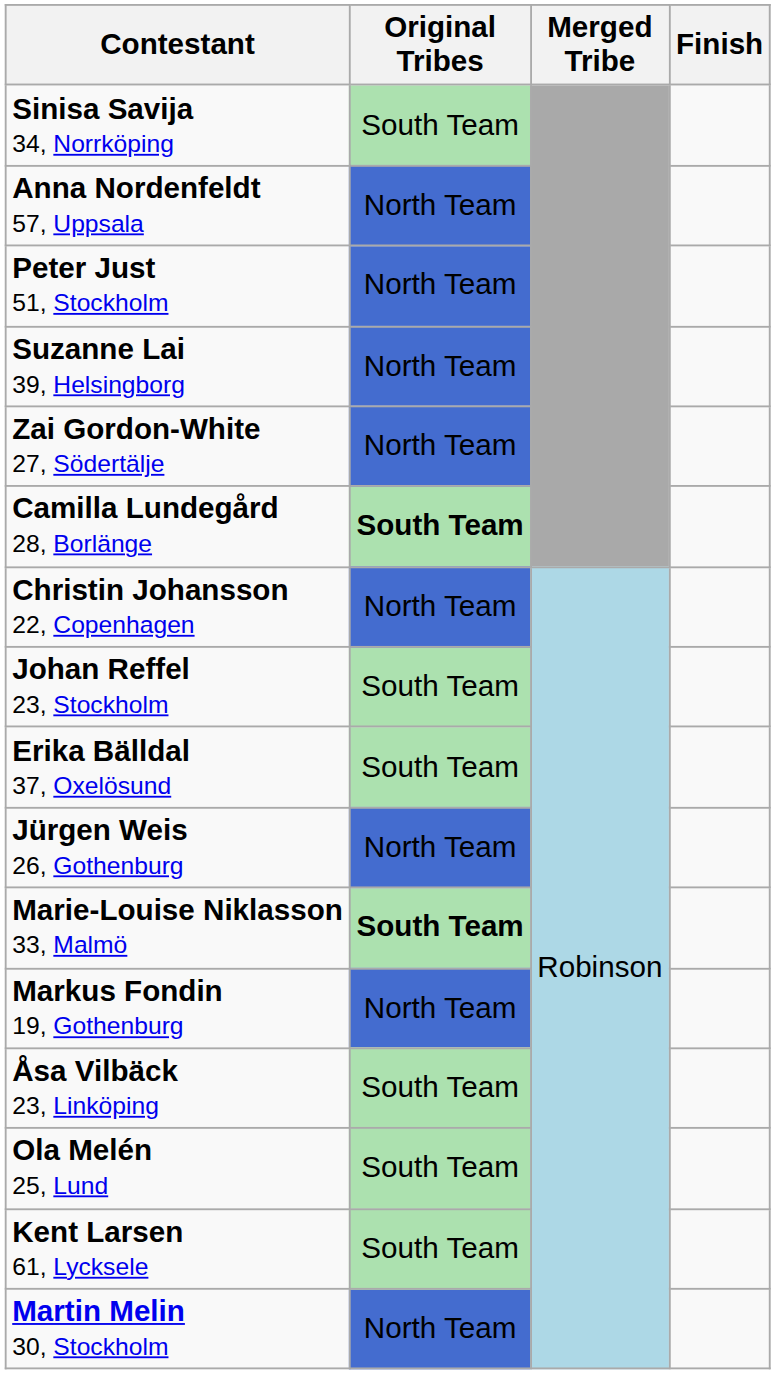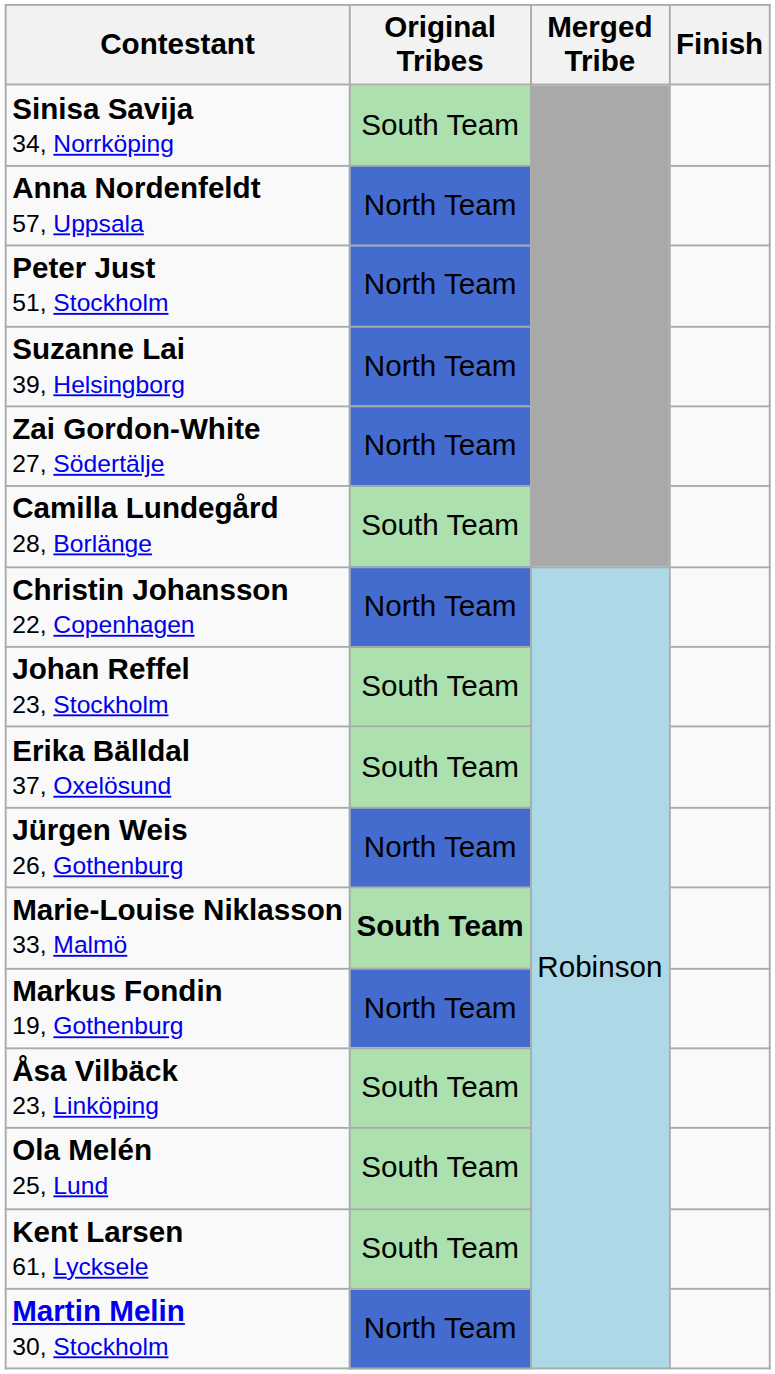(440, 526) bold -> (440, 526) normal
